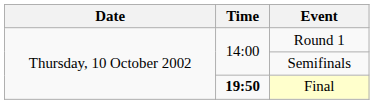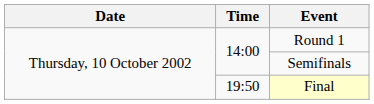(243, 87) bold -> (243, 87) normal
